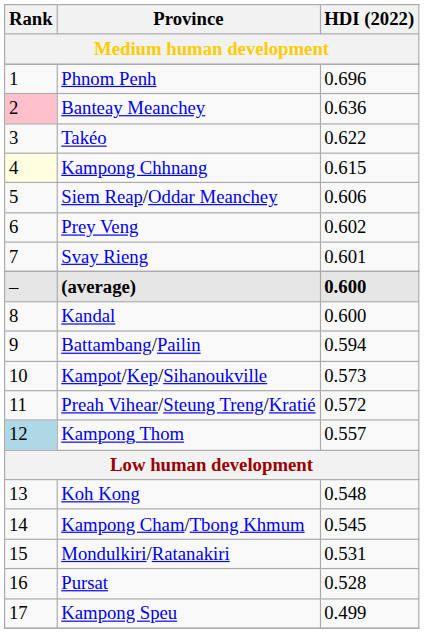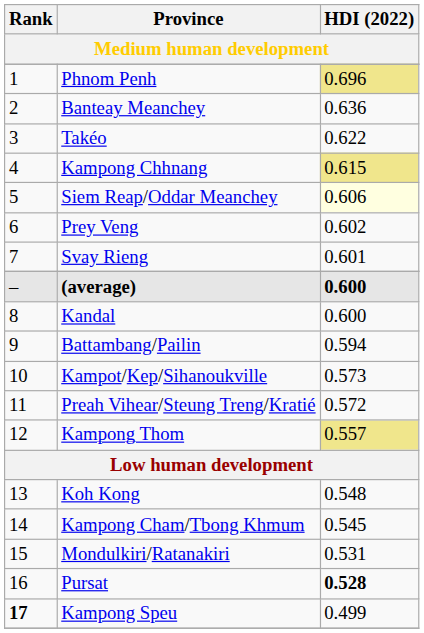(345, 78) no background -> (345, 78) khaki background
(14, 108) pink background -> (14, 108) no background
(14, 167) lightyellow background -> (14, 167) no background
(345, 167) no background -> (345, 167) khaki background
(345, 197) no background -> (345, 197) lightyellow background
(18, 434) lightblue background -> (18, 434) no background
(345, 434) no background -> (345, 434) khaki background
(345, 583) normal -> (345, 583) bold
(18, 613) normal -> (18, 613) bold
